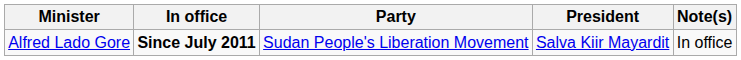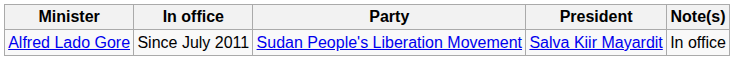(197, 42) bold -> (193, 42) normal
